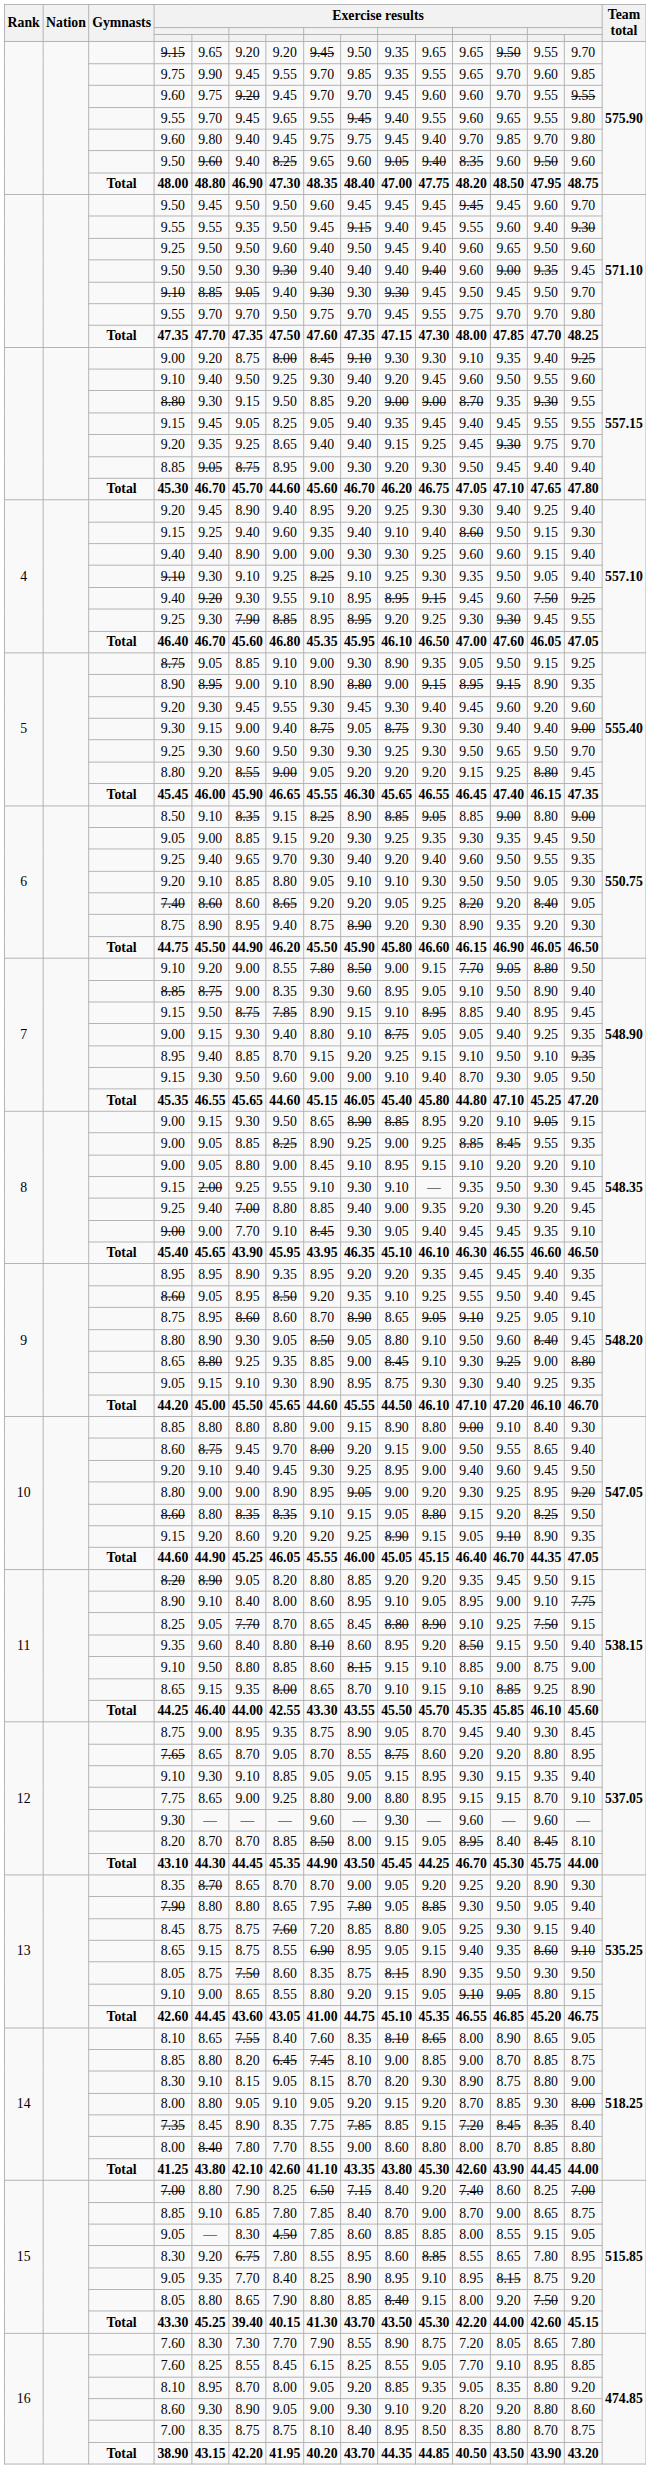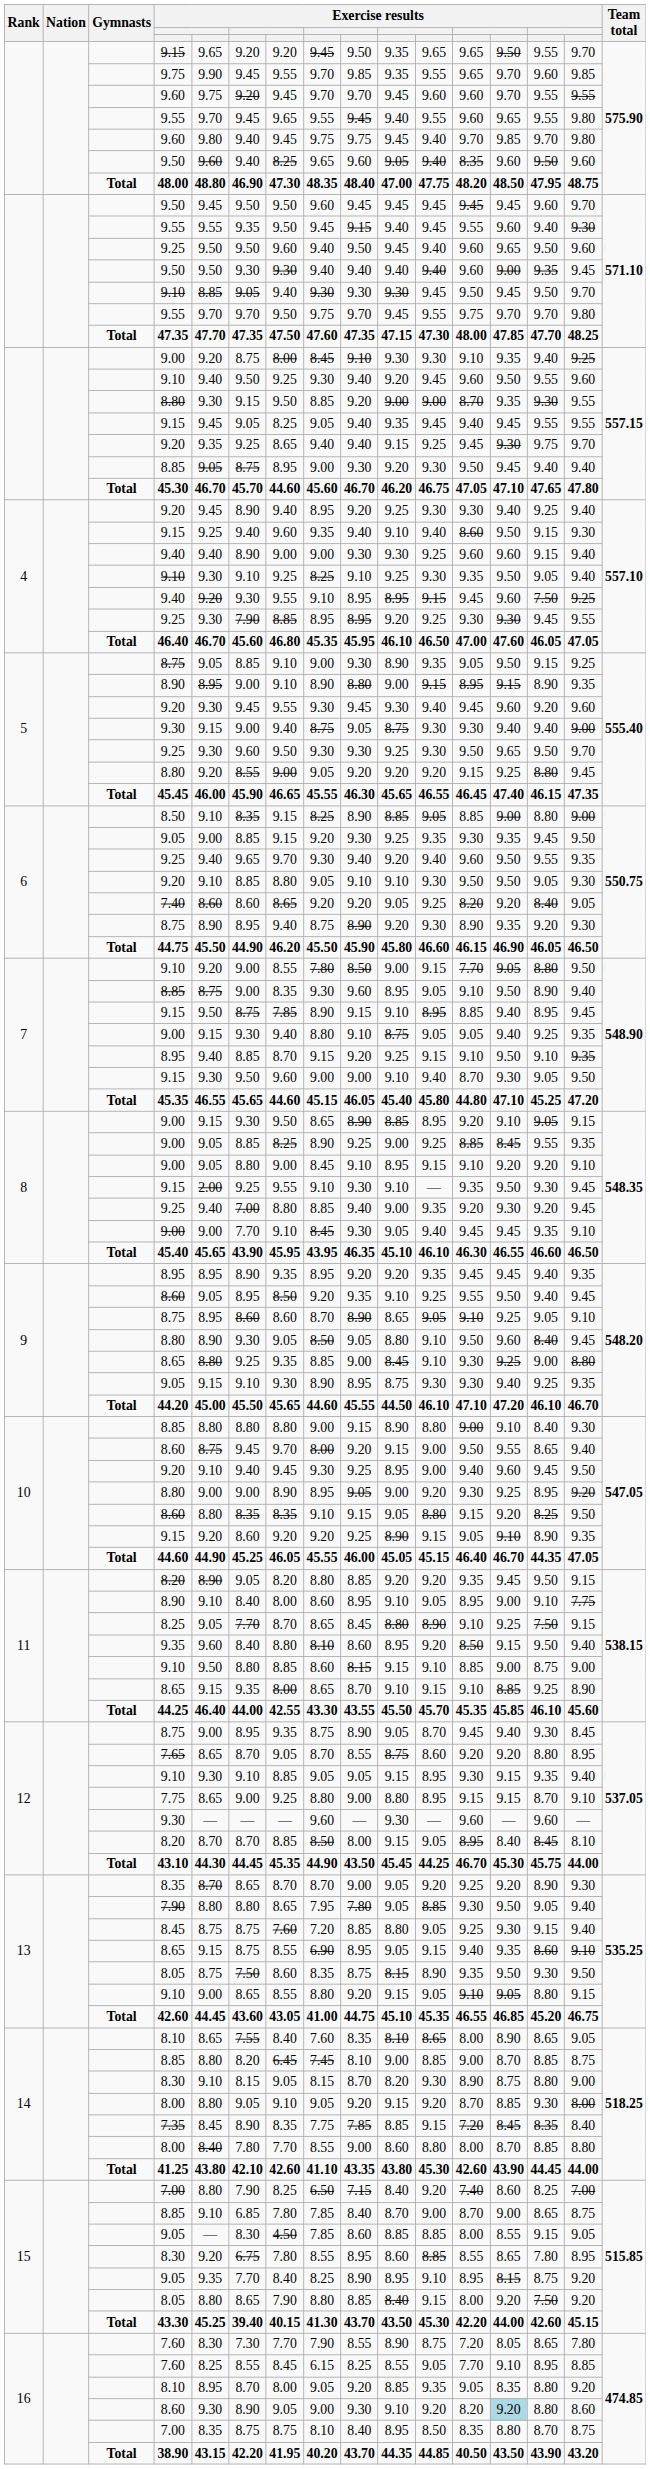(509, 2409) no background -> (509, 2409) lightblue background
